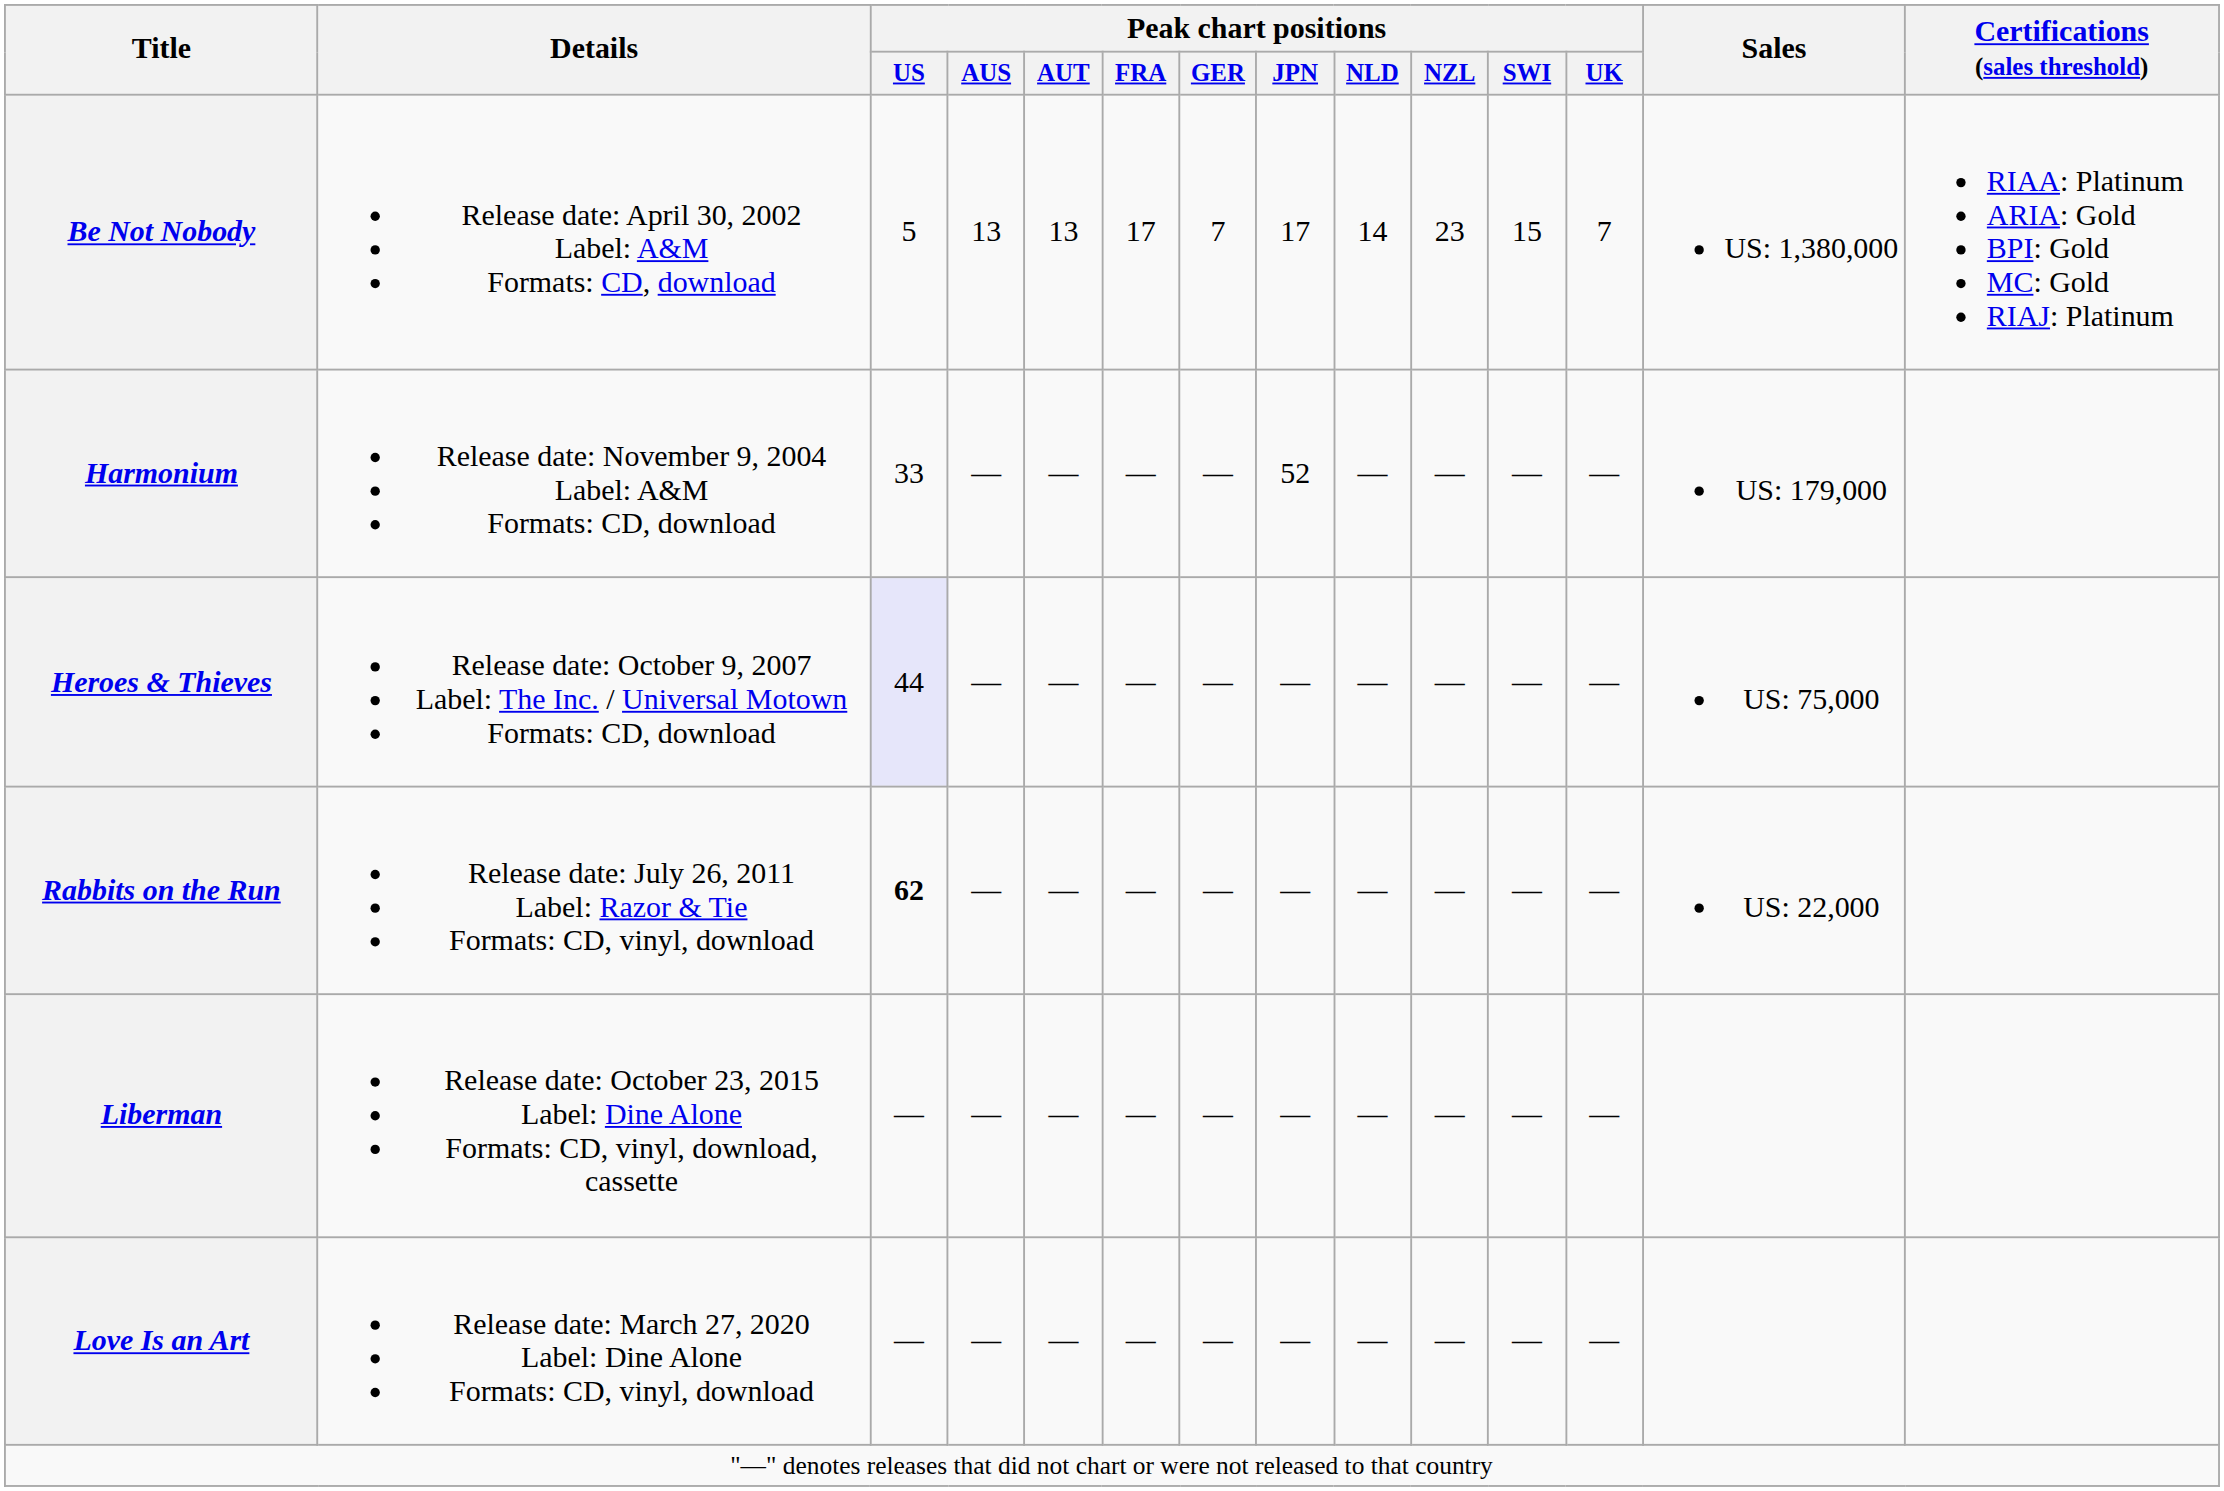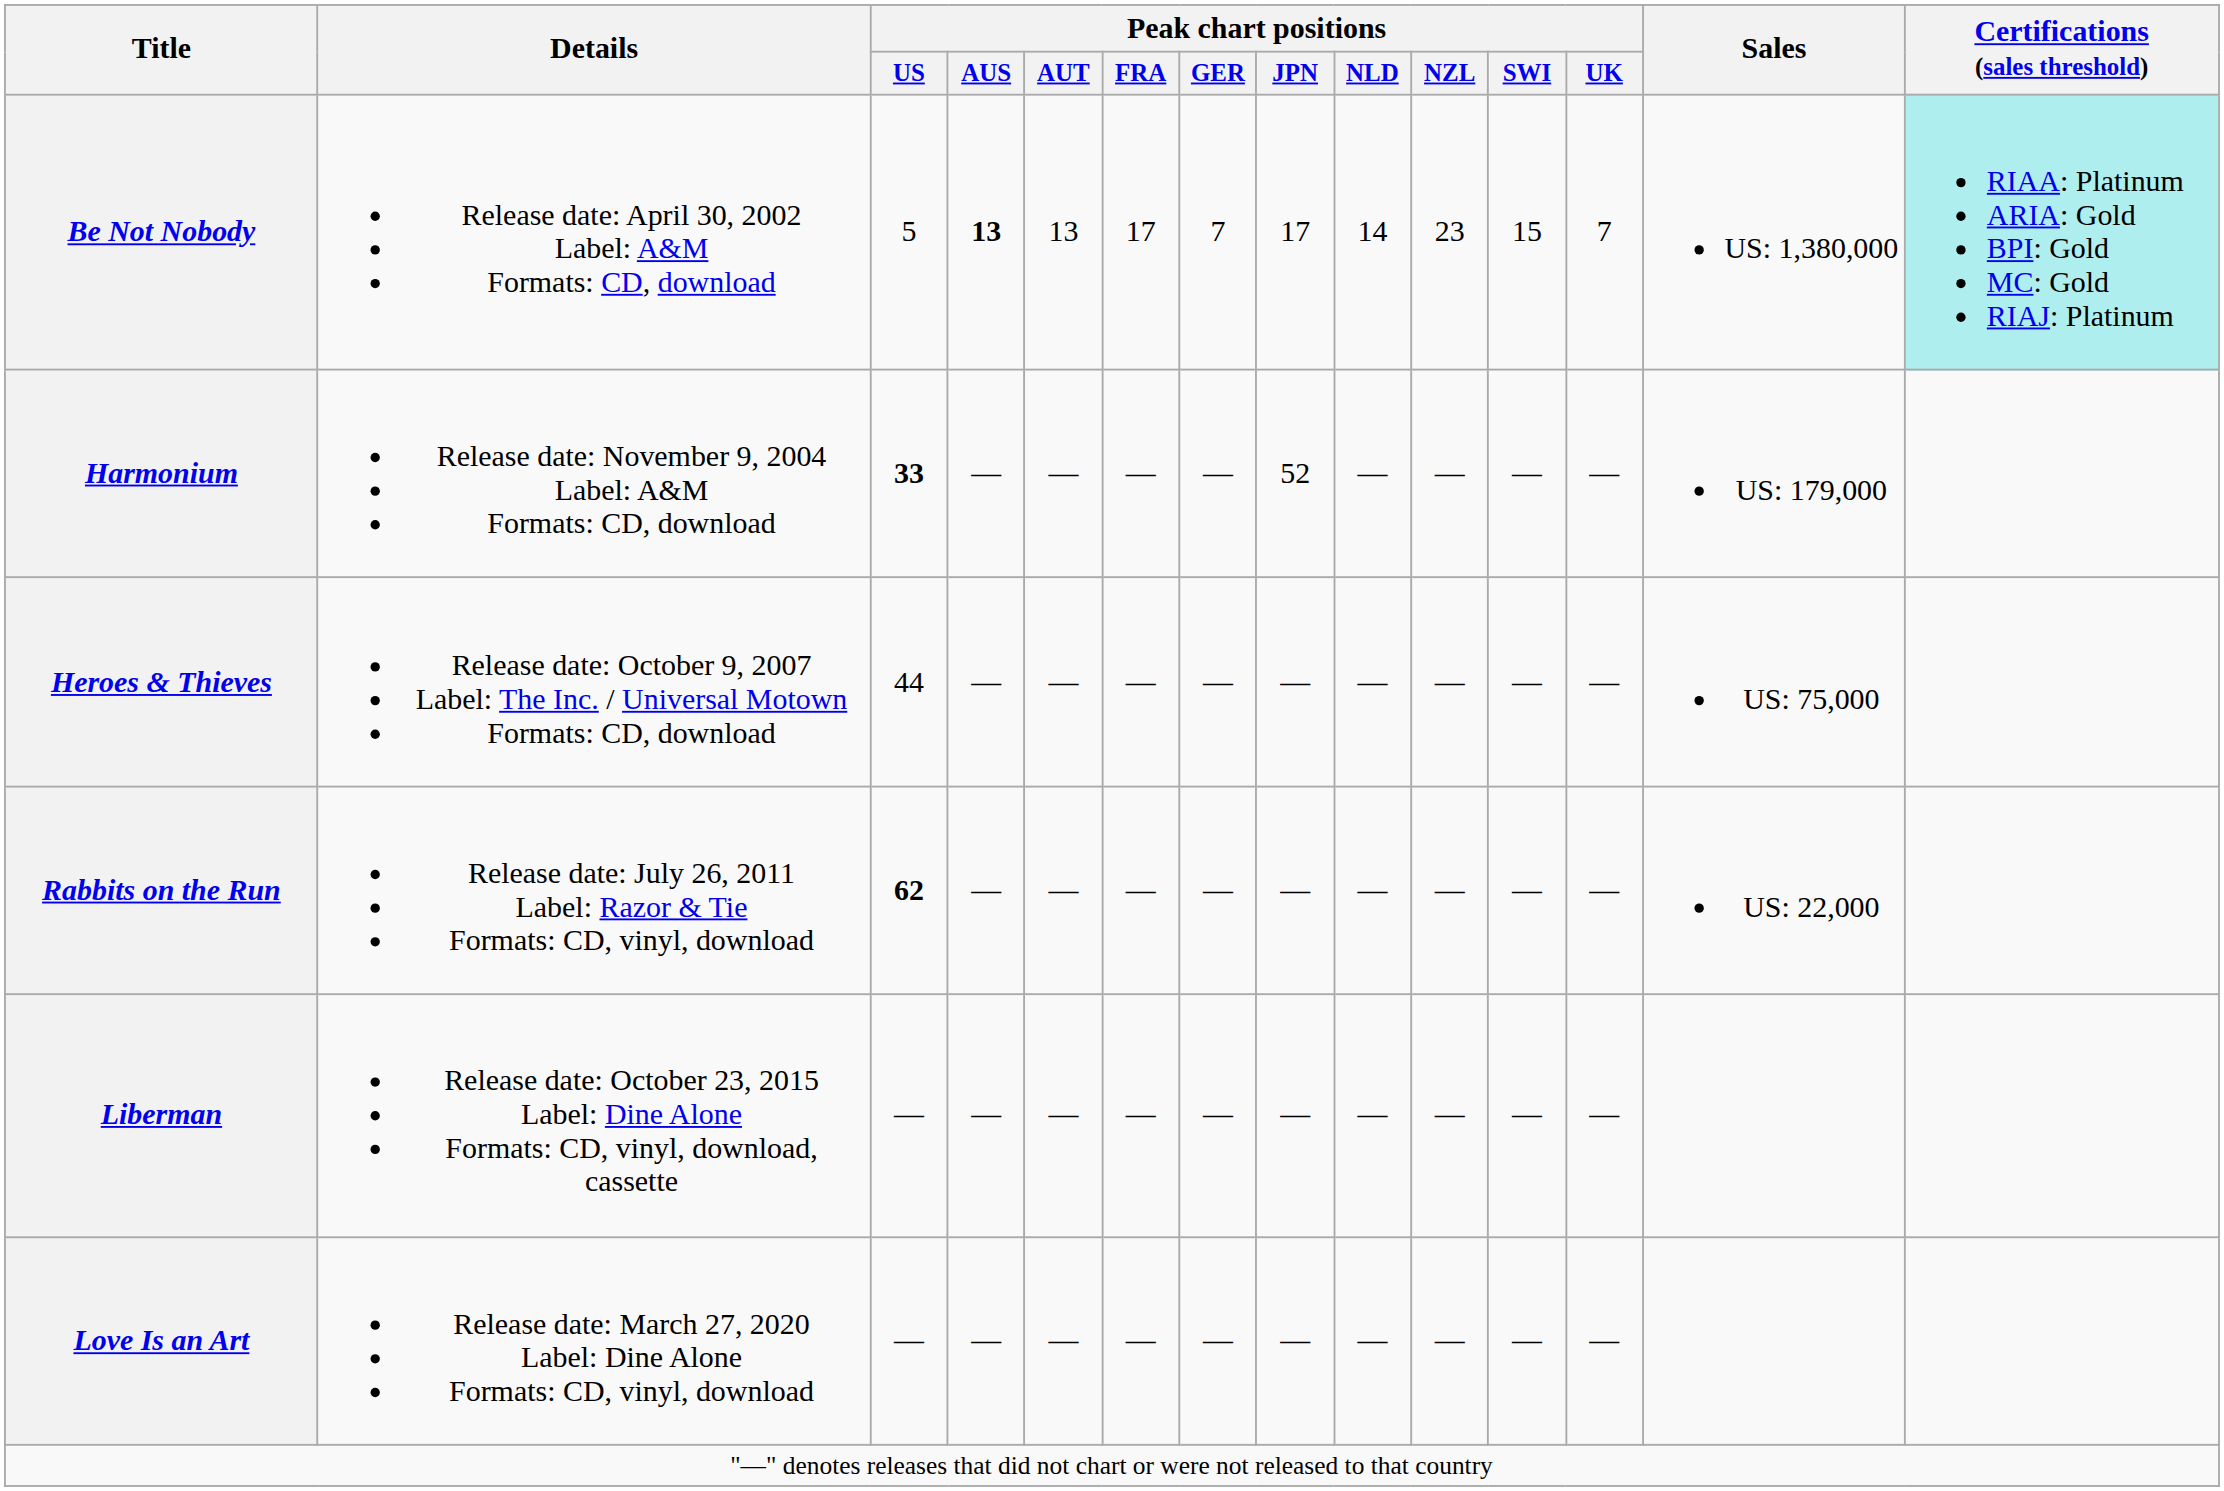(986, 231) normal -> (986, 231) bold
(2062, 249) no background -> (2062, 249) paleturquoise background
(909, 473) normal -> (909, 473) bold
(909, 681) lavender background -> (909, 681) no background
